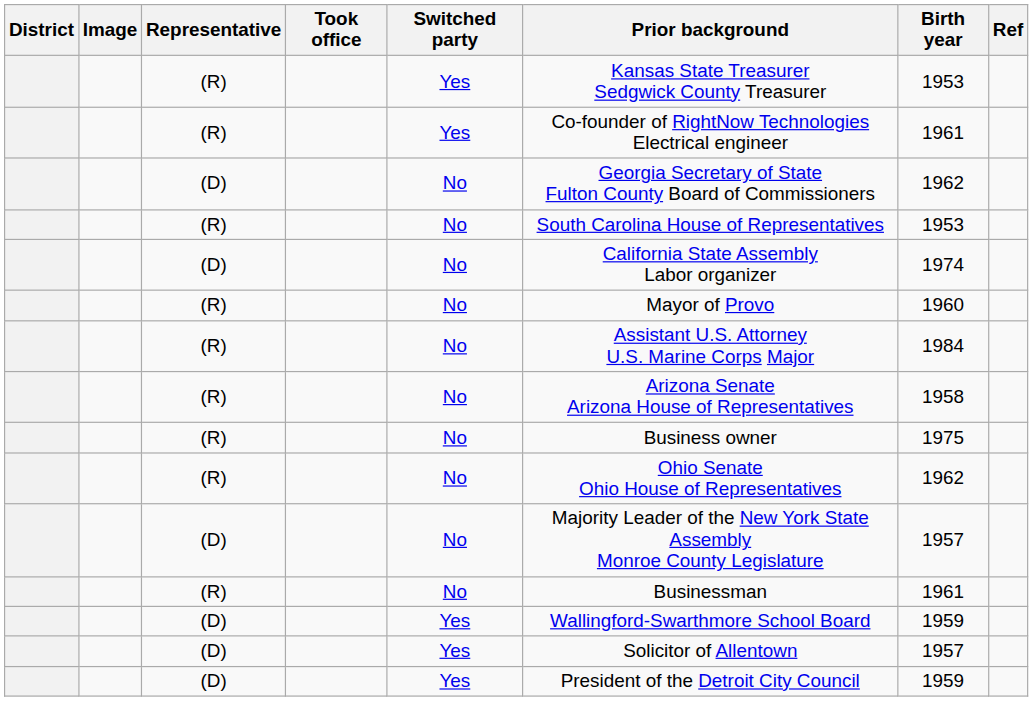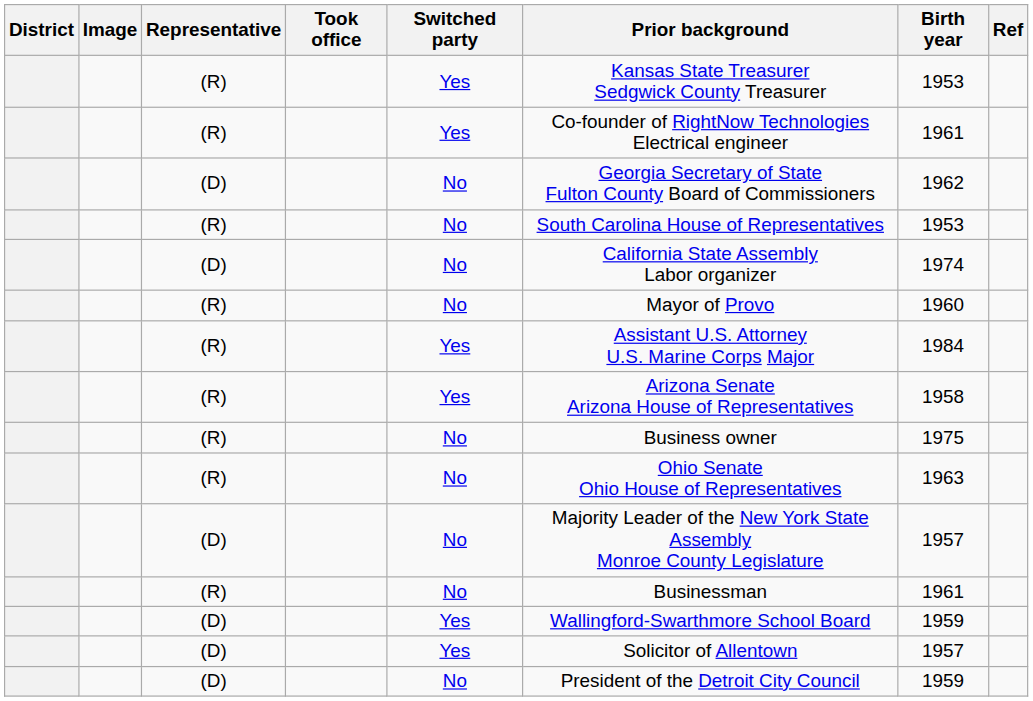(455, 345) No -> (455, 345) Yes
(455, 397) No -> (455, 397) Yes
(943, 478) 1962 -> (943, 478) 1963
(455, 681) Yes -> (455, 681) No
